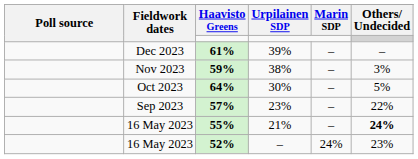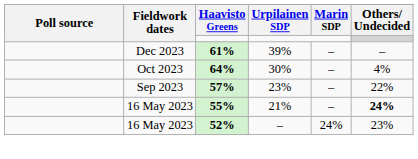- row: (222, 69)
(382, 87) 5% -> (382, 69) 4%
